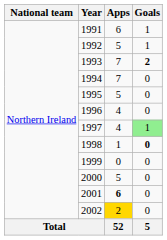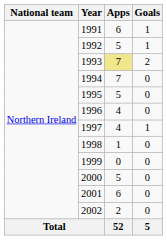(118, 62) no background -> (118, 62) khaki background
(147, 62) bold -> (147, 62) normal
(147, 128) lightgreen background -> (147, 128) no background
(147, 144) bold -> (147, 144) normal
(118, 194) bold -> (118, 194) normal
(118, 210) gold background -> (118, 210) no background
